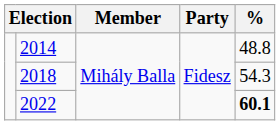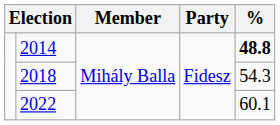(255, 47) normal -> (255, 47) bold
(255, 104) bold -> (255, 104) normal
